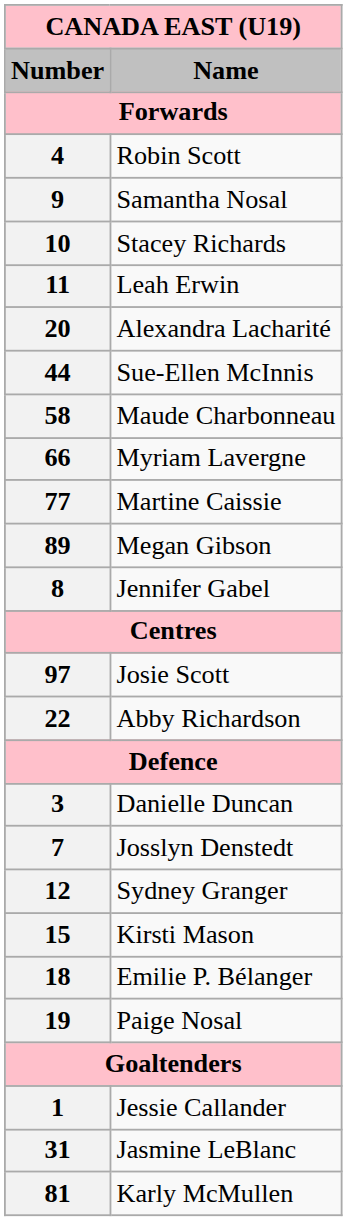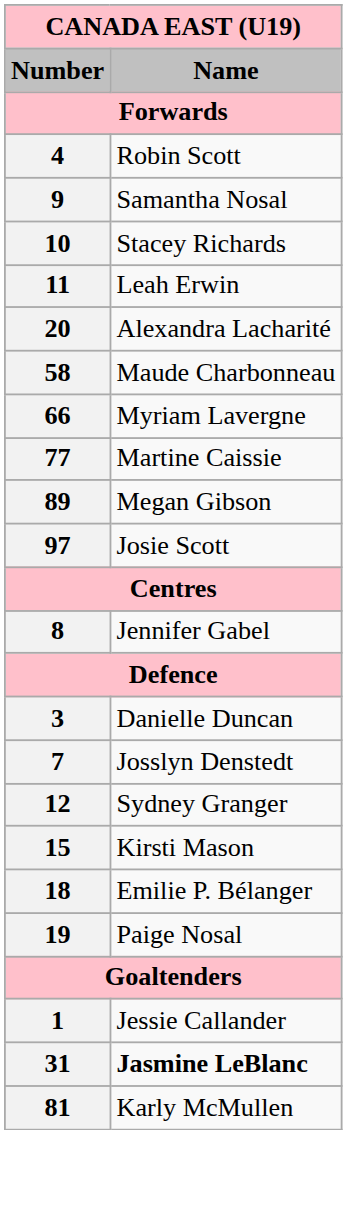- row: (58, 372)
rows swapped: (58, 674) <-> (58, 588)
- row: (58, 718)
(206, 1150) normal -> (212, 1063) bold
